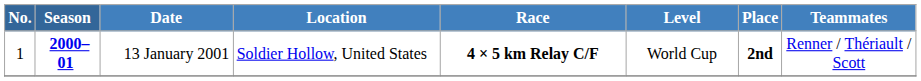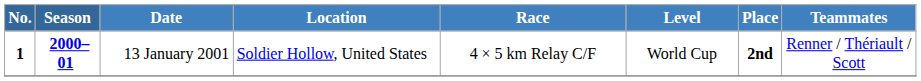(20, 53) normal -> (20, 53) bold
(533, 53) bold -> (533, 53) normal
